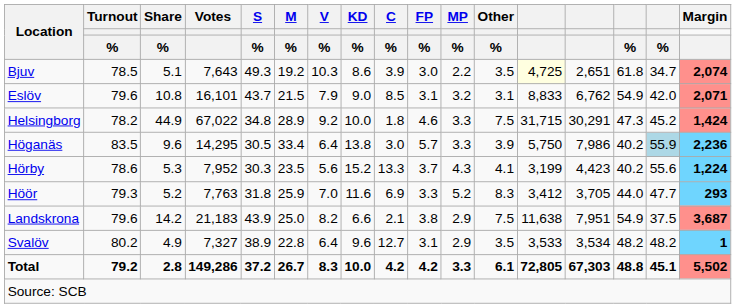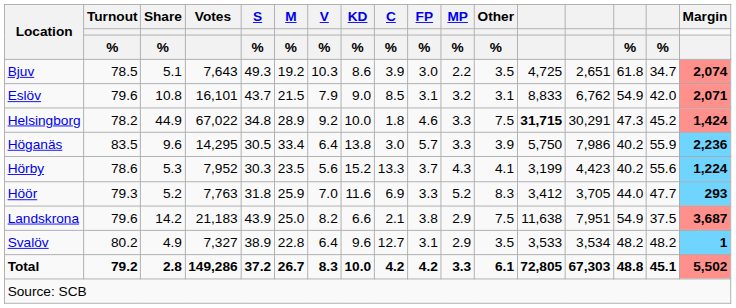(545, 71) lightyellow background -> (545, 71) no background
(541, 120) normal -> (541, 120) bold
(663, 145) lightblue background -> (663, 145) no background
